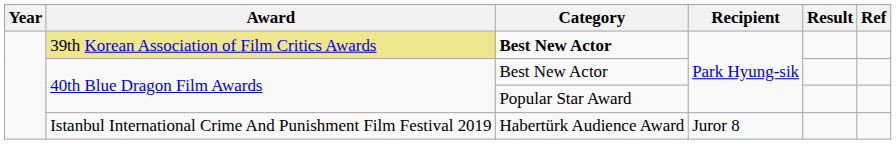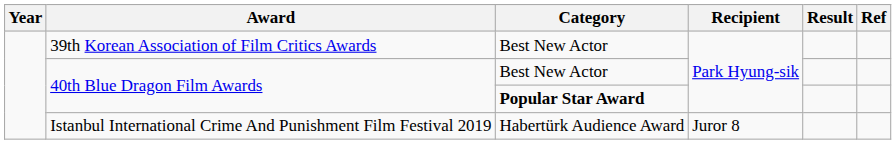(213, 44) khaki background -> (213, 44) no background
(555, 44) bold -> (554, 44) normal
(565, 98) normal -> (572, 98) bold
